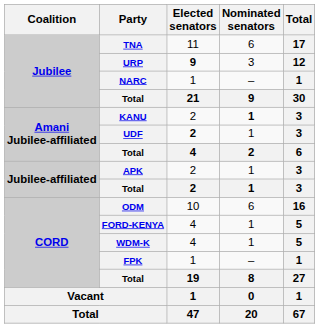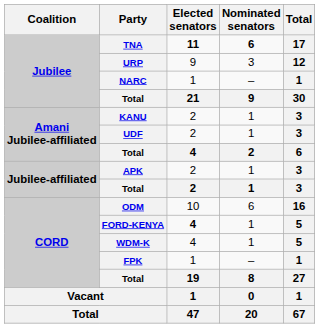(193, 44) normal -> (193, 44) bold
(251, 44) normal -> (251, 44) bold
(193, 62) bold -> (193, 62) normal
(251, 116) bold -> (251, 116) normal
(193, 134) bold -> (193, 134) normal
(193, 224) normal -> (193, 224) bold
